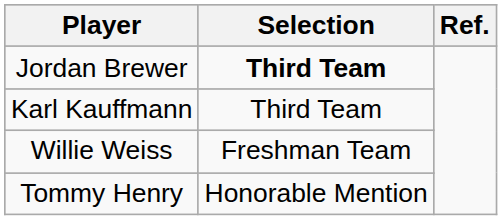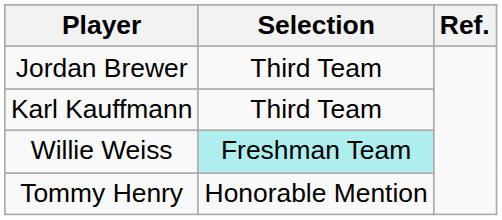(316, 67) bold -> (316, 67) normal
(316, 151) no background -> (316, 151) paleturquoise background
